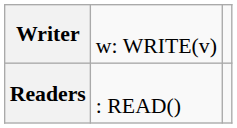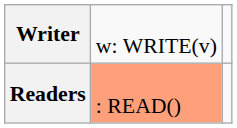(138, 105) no background -> (138, 105) lightsalmon background
